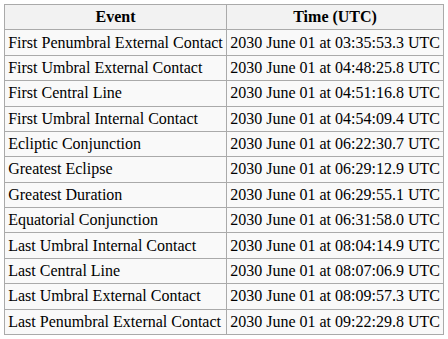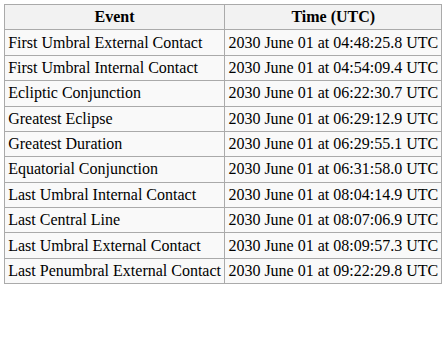- row: (116, 42)
- row: (65, 93)
